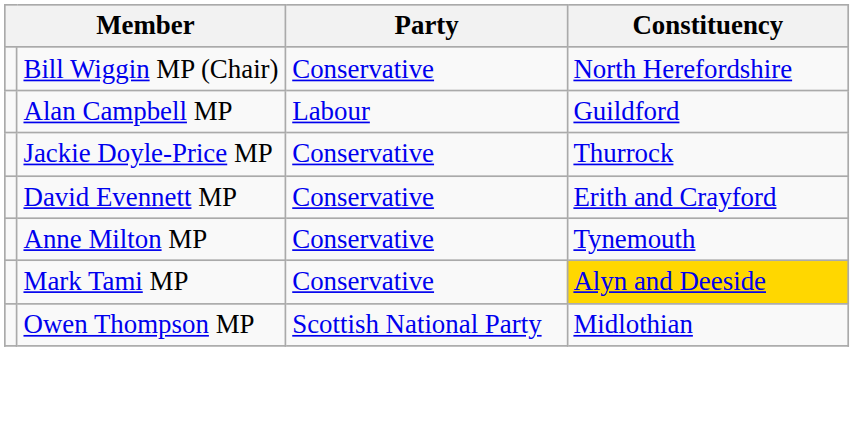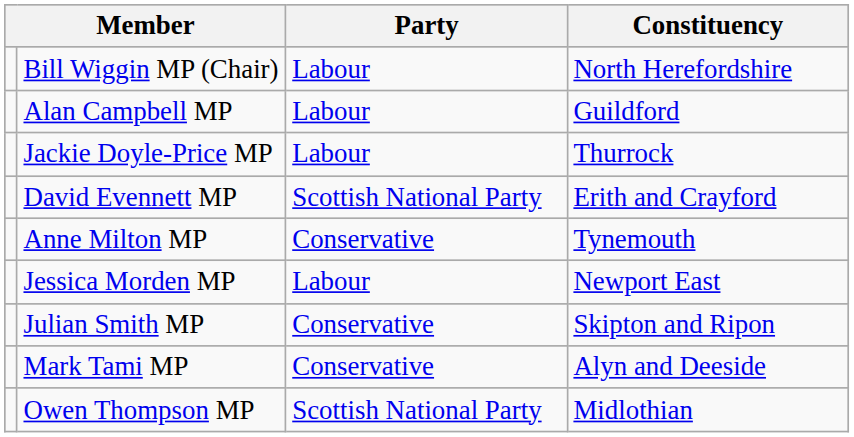(363, 68) Conservative -> (331, 68) Labour
(363, 153) Conservative -> (331, 153) Labour
(363, 196) Conservative -> (417, 196) Scottish National Party
+ row: (130, 281)
+ row: (114, 324)
(670, 281) gold background -> (670, 366) no background
